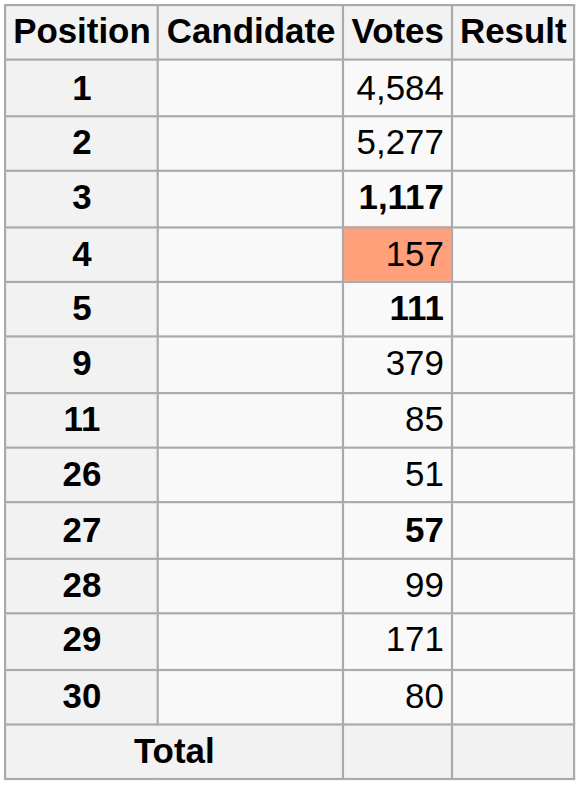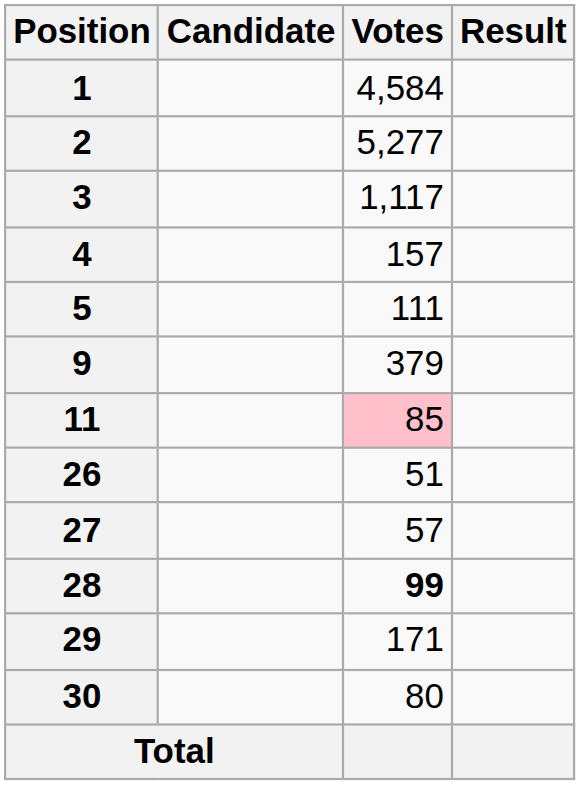(401, 198) bold -> (402, 198) normal
(415, 253) lightsalmon background -> (415, 253) no background
(417, 308) bold -> (417, 308) normal
(424, 419) no background -> (424, 419) pink background
(424, 530) bold -> (424, 530) normal
(424, 585) normal -> (424, 585) bold
